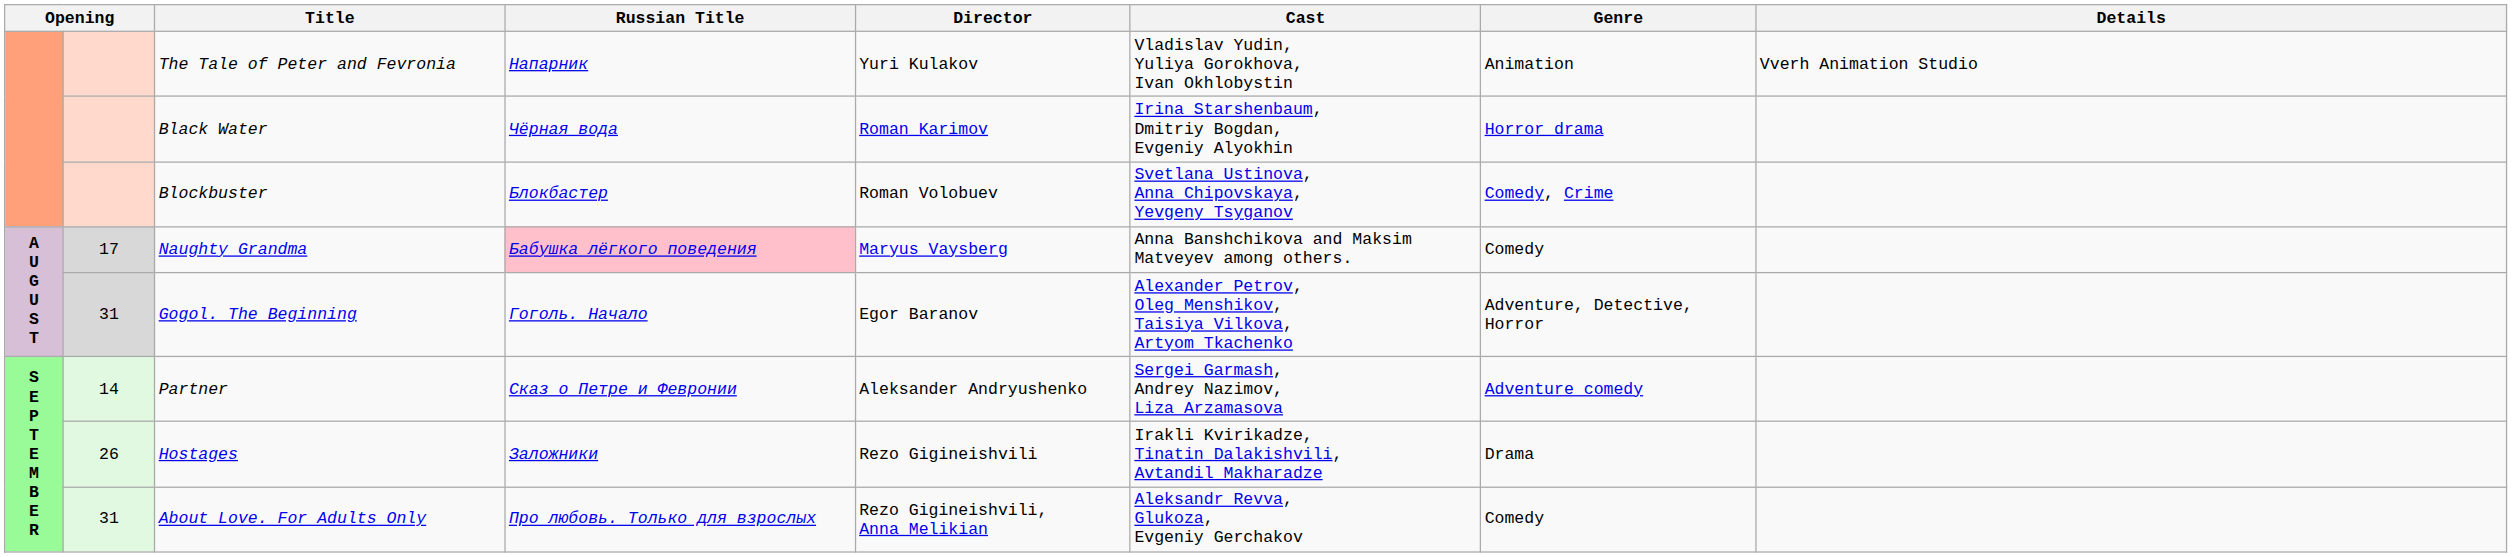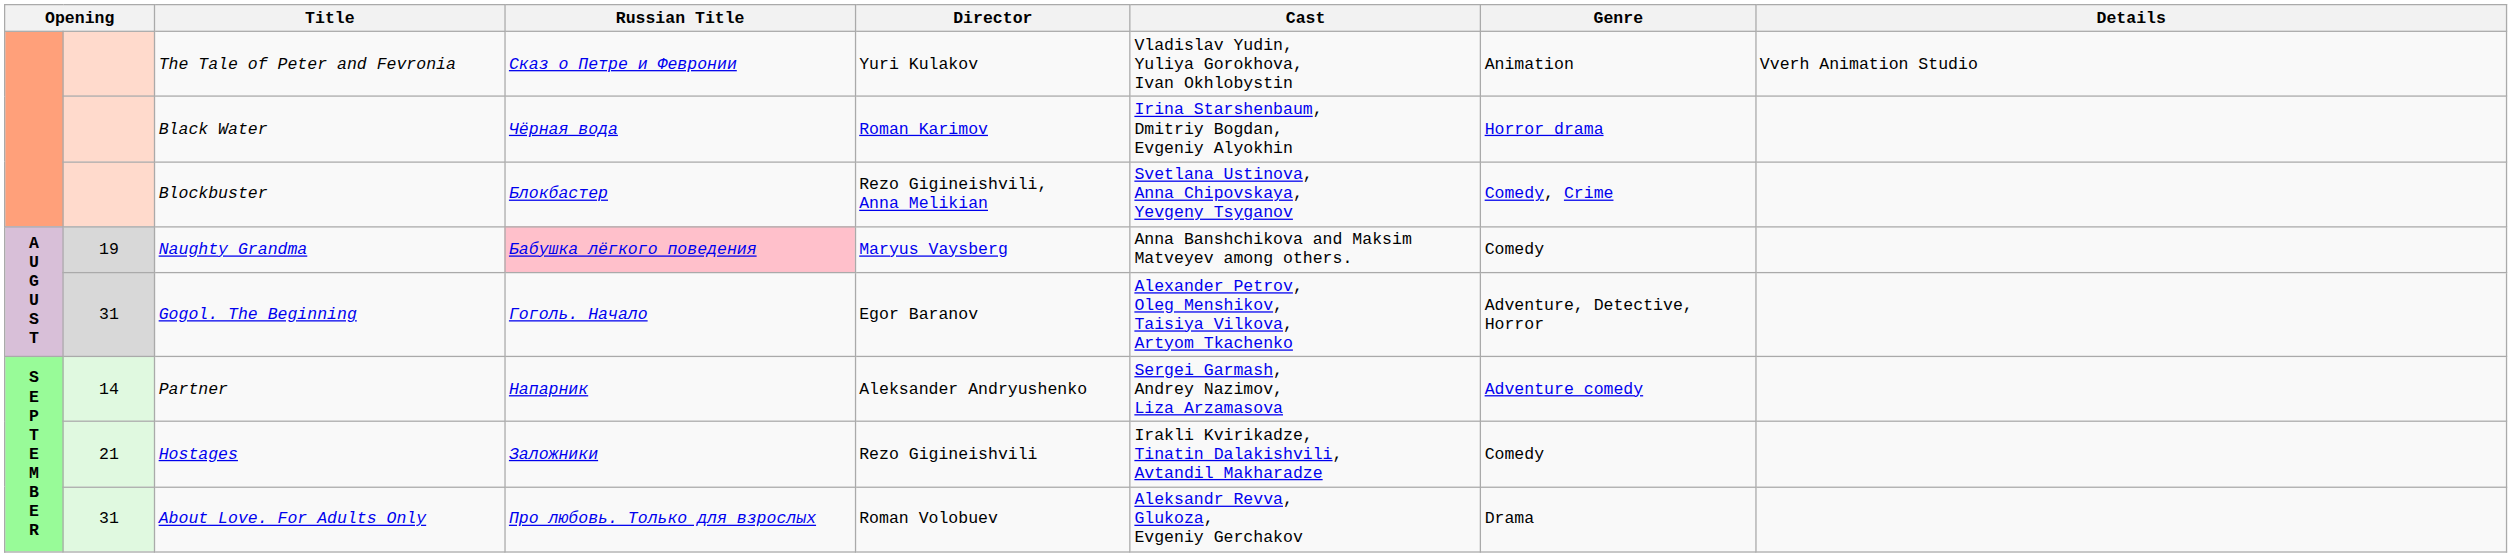(549, 64) Напарник -> (623, 64) Сказ о Петре и Февронии
(929, 194) Roman Volobuev -> (953, 194) Rezo Gigineishvili, Anna Melikian
(109, 250) 17 -> (109, 250) 19
(623, 389) Сказ о Петре и Февронии -> (549, 389) Напарник
(109, 454) 26 -> (109, 454) 21
(1509, 454) Drama -> (1514, 454) Comedy
(953, 519) Rezo Gigineishvili, Anna Melikian -> (929, 519) Roman Volobuev
(1514, 519) Comedy -> (1509, 519) Drama
